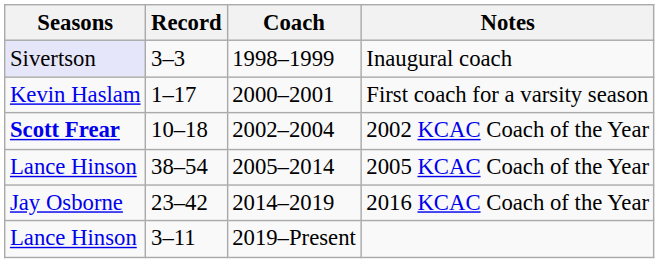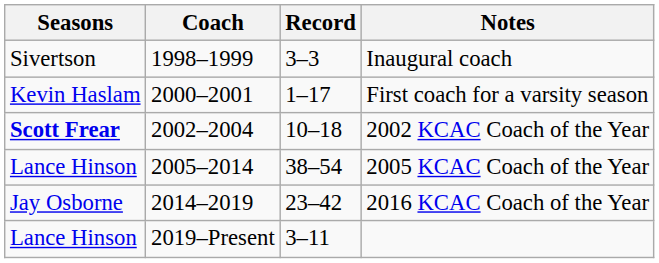columns swapped: (294, 22) <-> (186, 22)
(53, 58) lavender background -> (53, 58) no background
